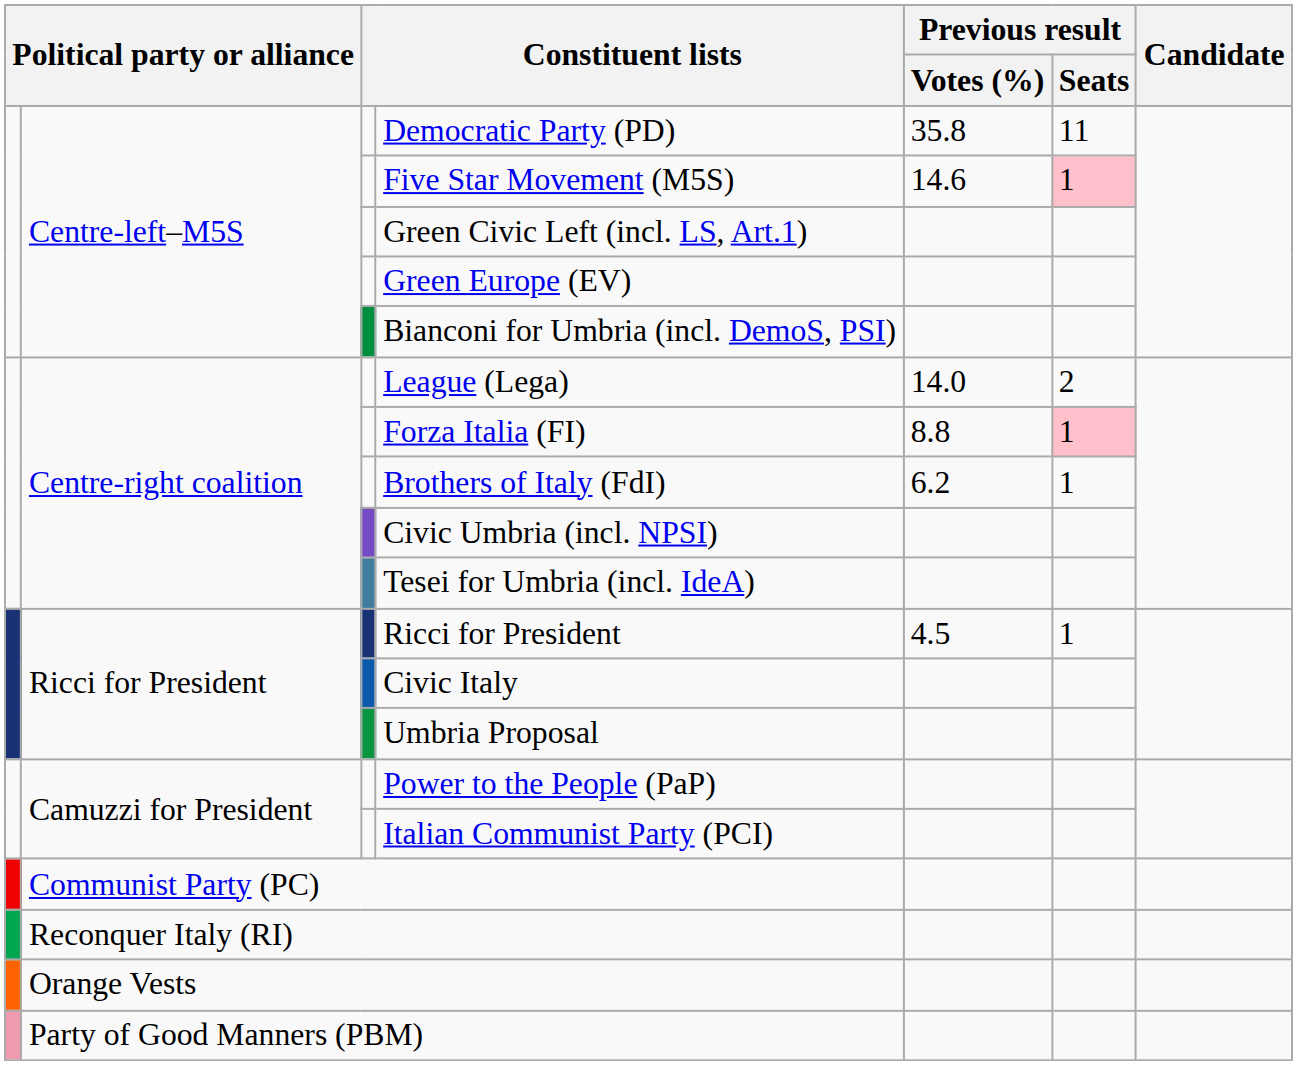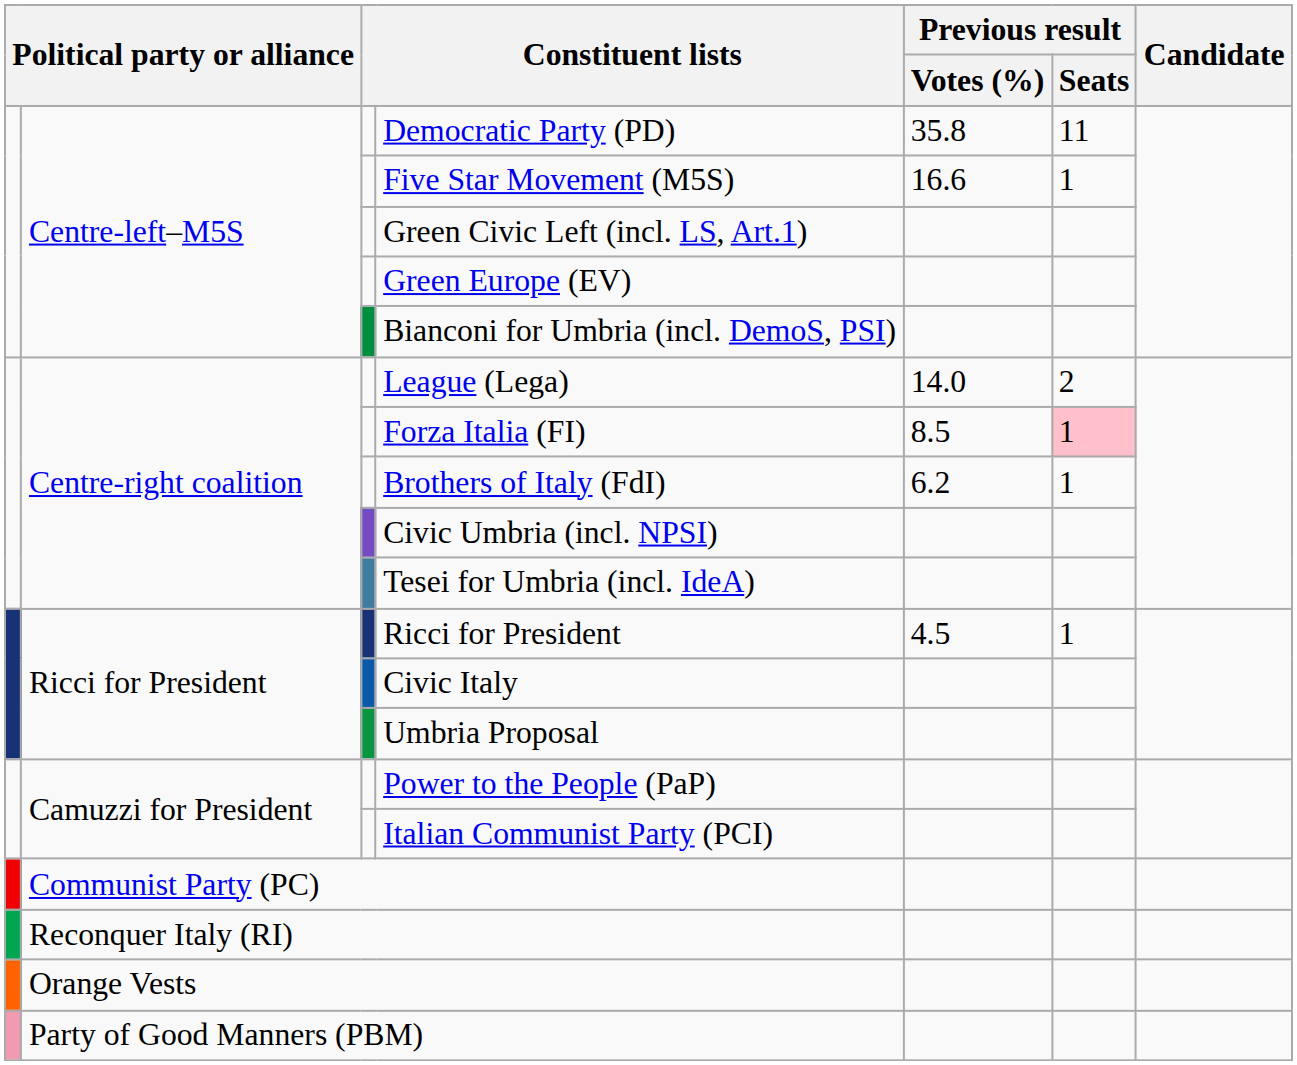(938, 180) 14.6 -> (938, 180) 16.6
(1067, 180) pink background -> (1067, 180) no background
(931, 431) 8.8 -> (931, 431) 8.5
